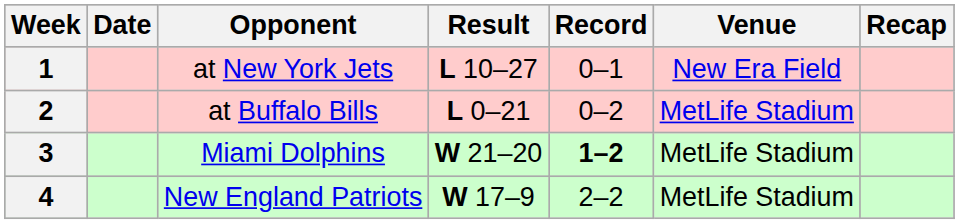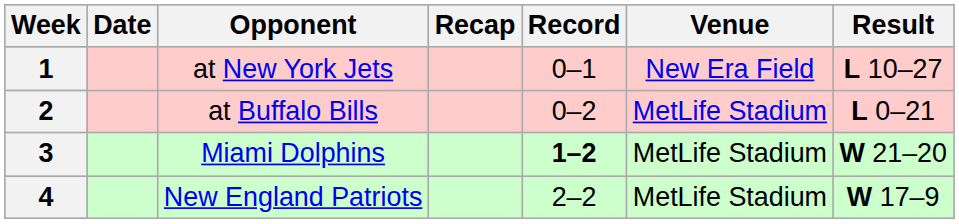columns swapped: (488, 25) <-> (907, 25)
